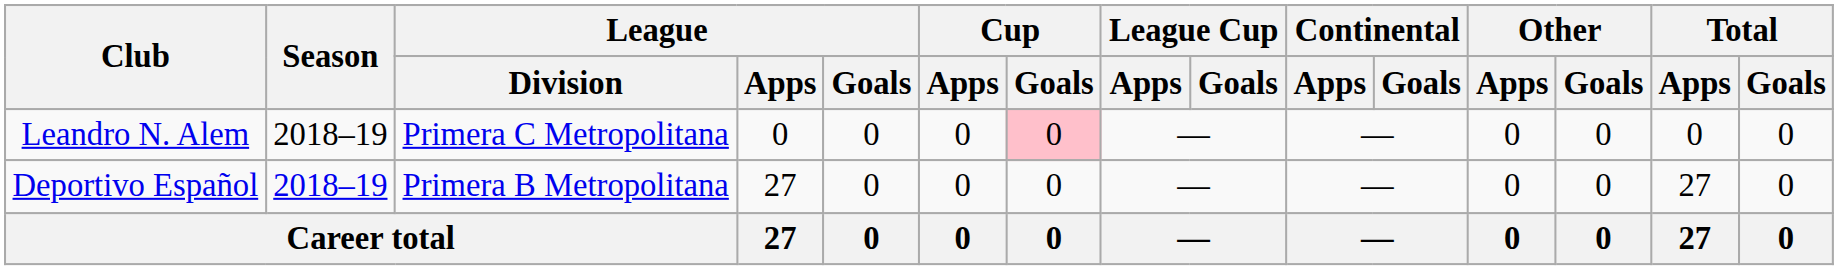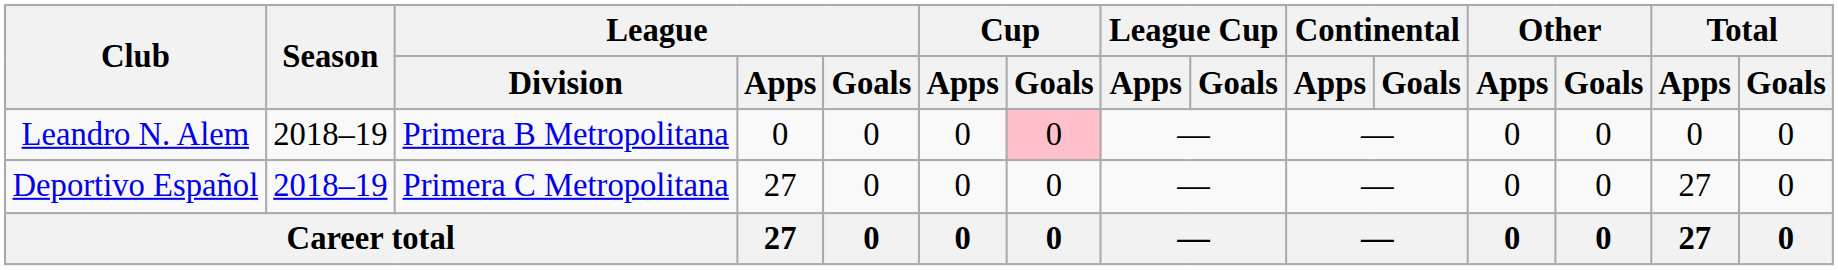(566, 133) Primera C Metropolitana -> (566, 133) Primera B Metropolitana
(566, 185) Primera B Metropolitana -> (566, 185) Primera C Metropolitana
